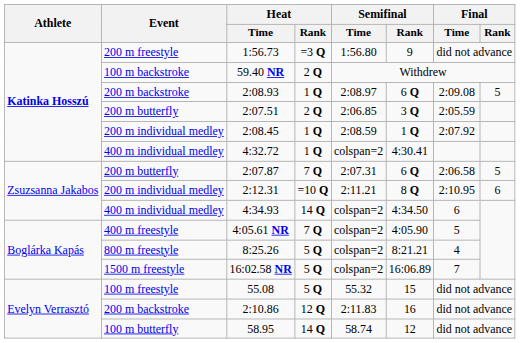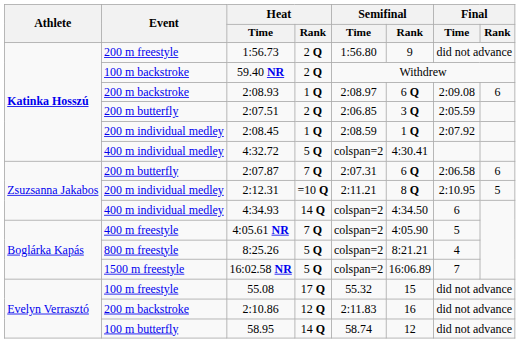(313, 53) =3 Q -> (313, 53) 2 Q
(497, 92) 5 -> (497, 92) 6
(313, 151) 1 Q -> (313, 151) 5 Q
(497, 171) 5 -> (497, 171) 6
(497, 191) 6 -> (497, 191) 5
(313, 289) 5 Q -> (313, 289) 17 Q
